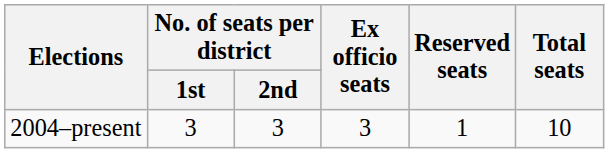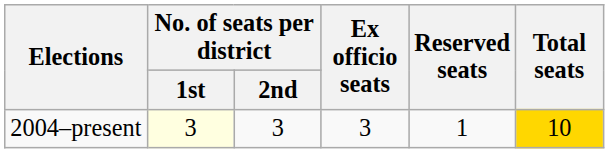(191, 128) no background -> (191, 128) lightyellow background
(559, 128) no background -> (559, 128) gold background
